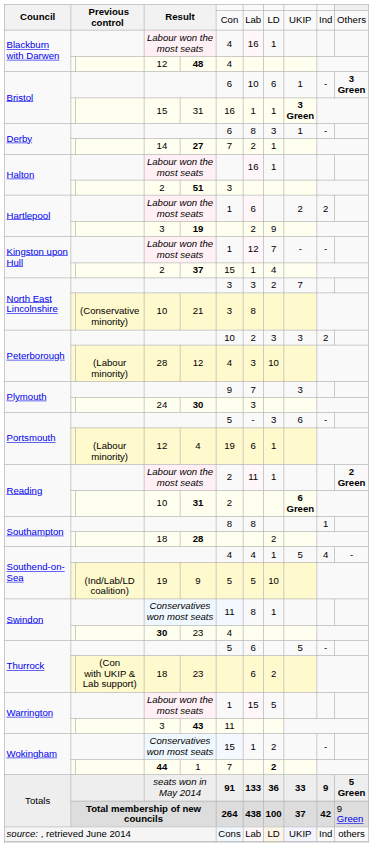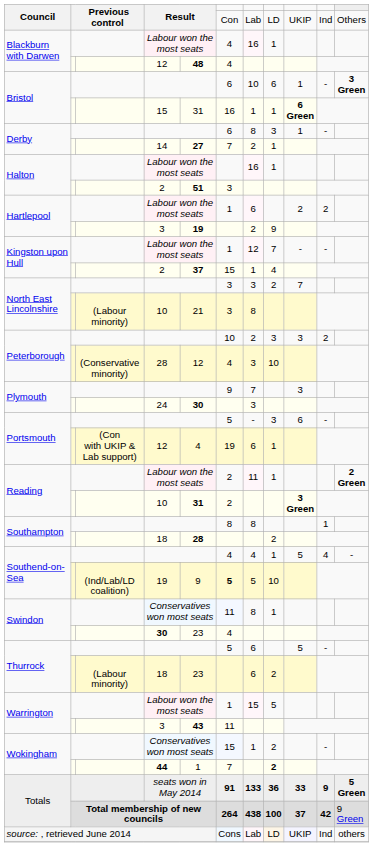(300, 110) 3 Green -> (300, 110) 6 Green
(110, 317) (Conservative minority) -> (110, 317) (Labour minority)
(110, 369) (Labour minority) -> (110, 369) (Conservative minority)
(110, 451) (Labour minority) -> (110, 446) (Con with UKIP & Lab support)
(300, 503) 6 Green -> (300, 503) 3 Green
(229, 580) normal -> (229, 580) bold
(110, 674) (Con with UKIP & Lab support) -> (110, 679) (Labour minority)
